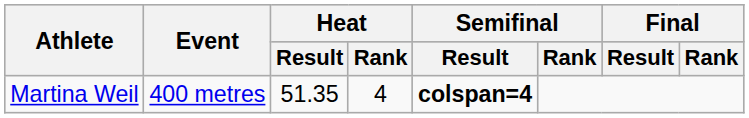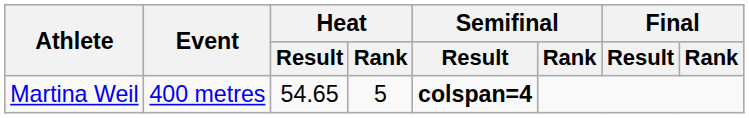(310, 95) 51.35 -> (310, 95) 54.65
(381, 95) 4 -> (381, 95) 5
